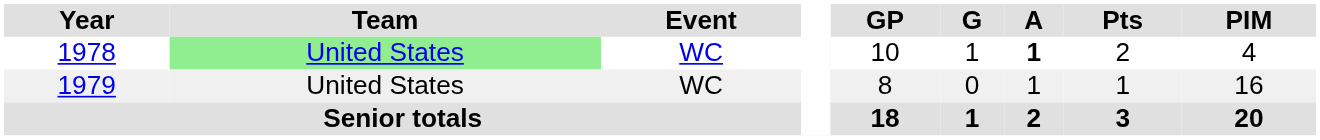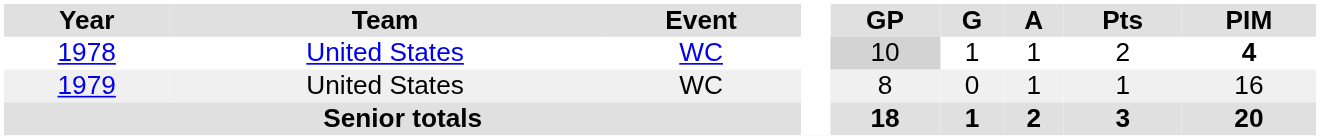(385, 52) lightgreen background -> (385, 52) no background
(885, 52) no background -> (885, 52) lightgrey background
(1034, 52) bold -> (1034, 52) normal
(1249, 52) normal -> (1249, 52) bold
